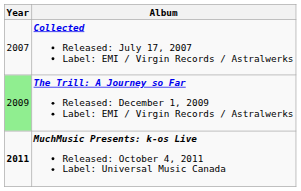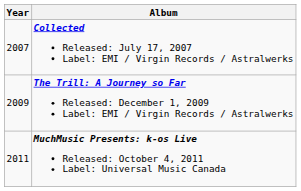(18, 103) lightgreen background -> (18, 103) no background
(18, 159) bold -> (18, 159) normal
